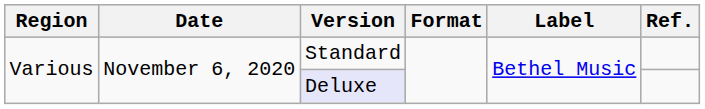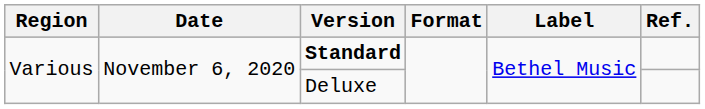(353, 54) normal -> (353, 54) bold
(341, 86) lavender background -> (341, 86) no background
